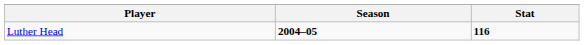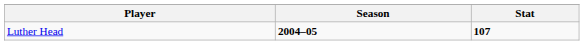(482, 31) 116 -> (482, 31) 107
